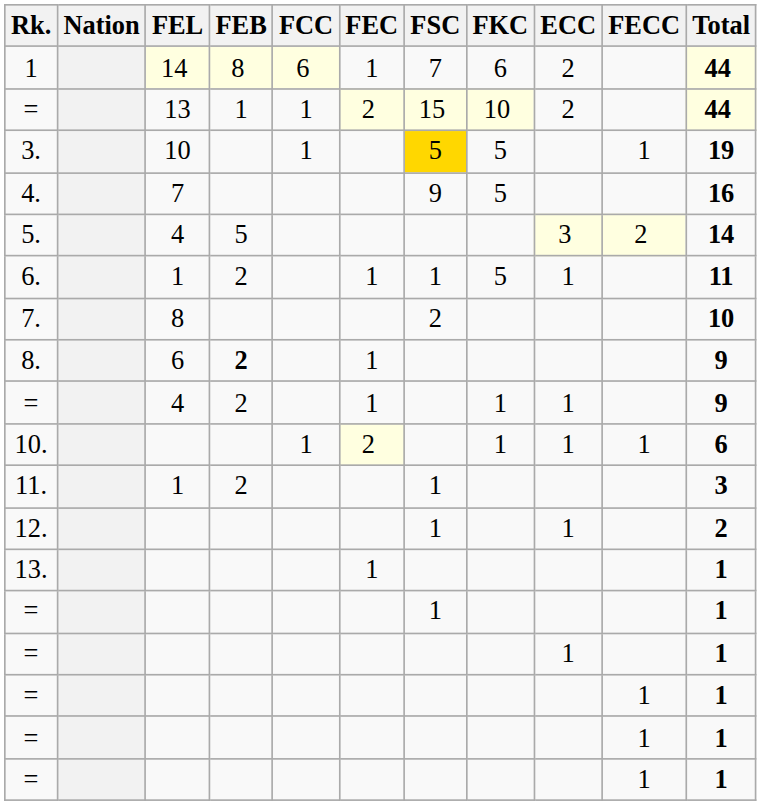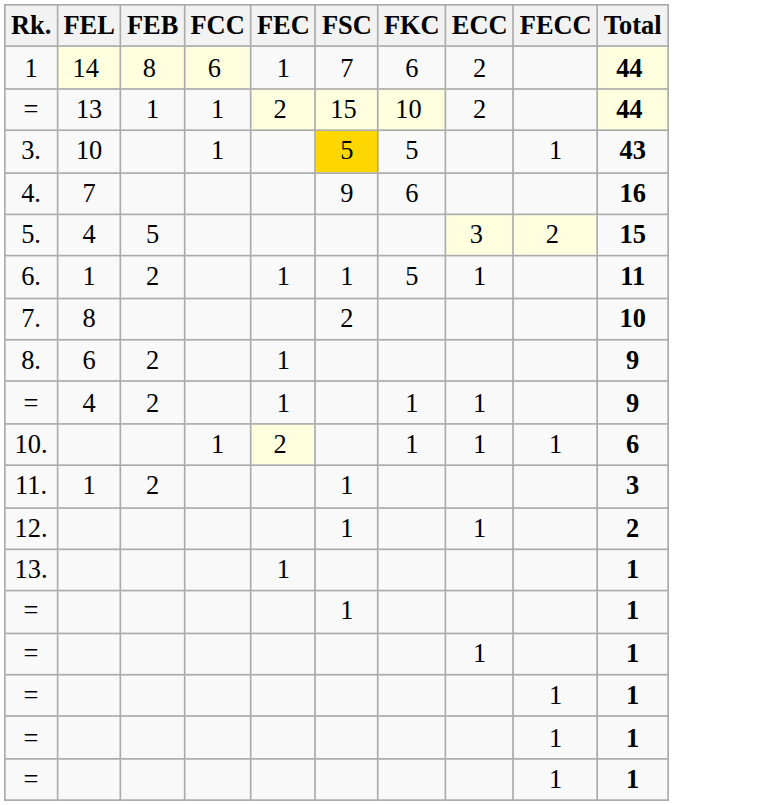- column: (102, 25)
(721, 151) 19 -> (633, 151) 43
(500, 192) 5 -> (412, 192) 6
(721, 234) 14 -> (633, 234) 15
(241, 360) bold -> (153, 360) normal
